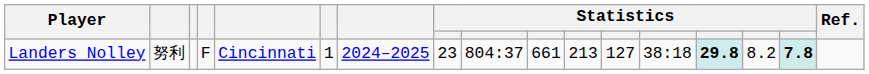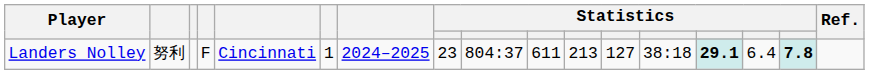(546, 54) 661 -> (546, 54) 611
(719, 54) 29.8 -> (719, 54) 29.1
(761, 54) 8.2 -> (761, 54) 6.4
